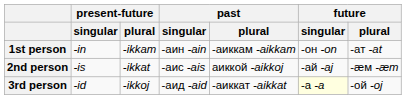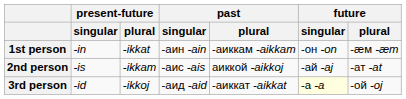(140, 49) -ikkam -> (136, 49) -ikkat
(366, 49) -ат -at -> (374, 49) -ӕм -ӕm
(136, 67) -ikkat -> (140, 67) -ikkam
(374, 67) -ӕм -ӕm -> (366, 67) -ат -at
